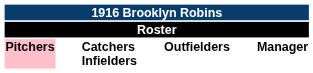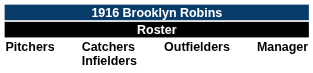(30, 47) pink background -> (30, 47) no background
